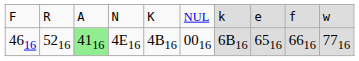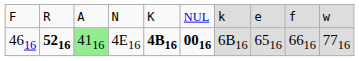(57, 41) normal -> (57, 41) bold
(162, 41) normal -> (162, 41) bold
(197, 41) normal -> (197, 41) bold
